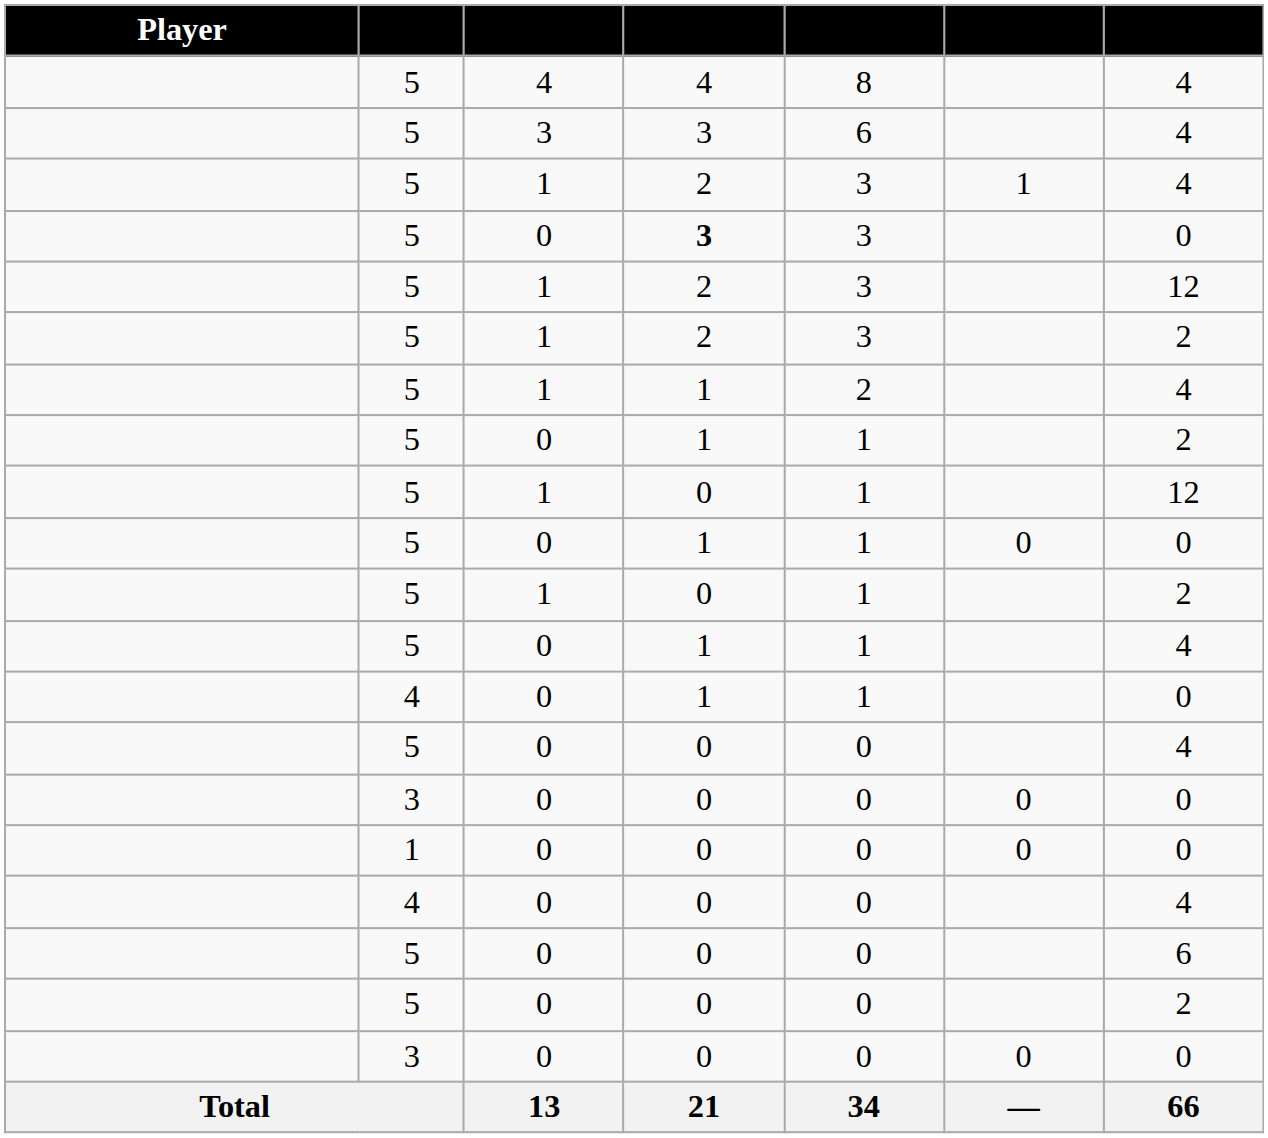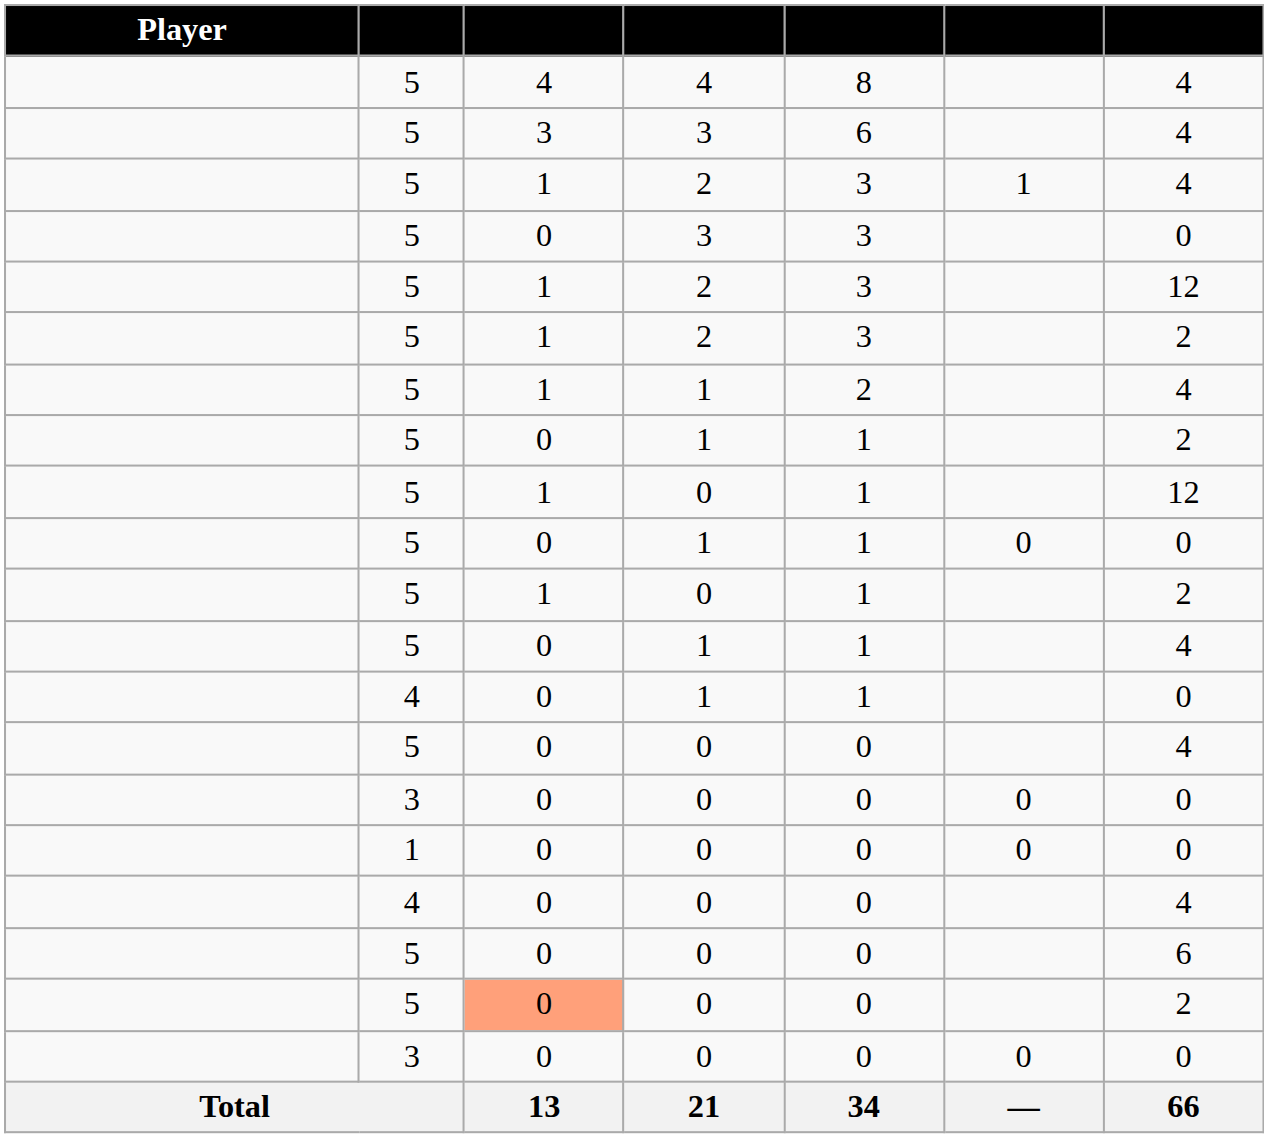(704, 235) bold -> (704, 235) normal
(544, 1004) no background -> (544, 1004) lightsalmon background
